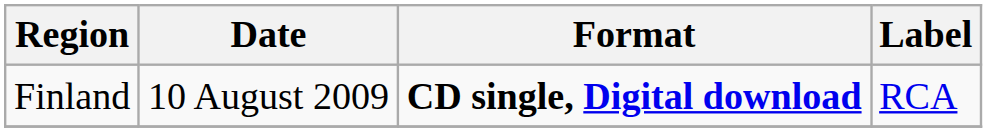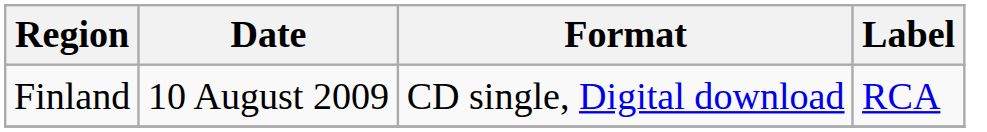(634, 95) bold -> (626, 95) normal
